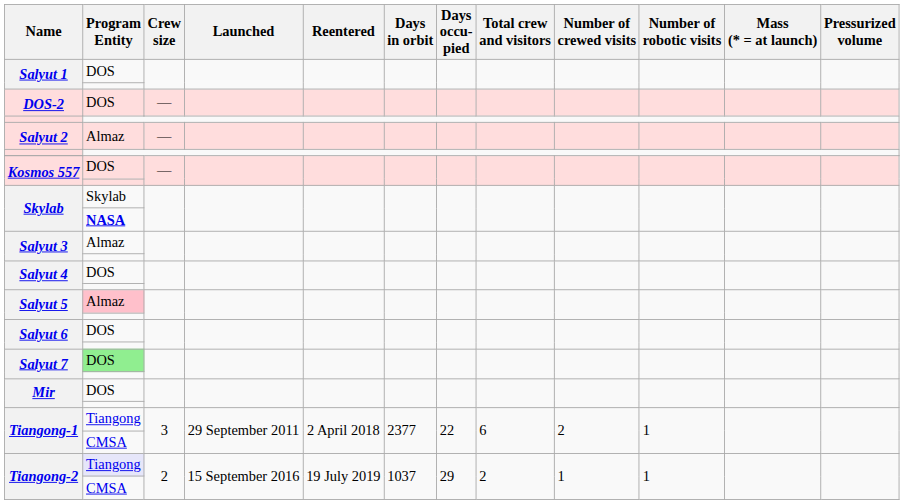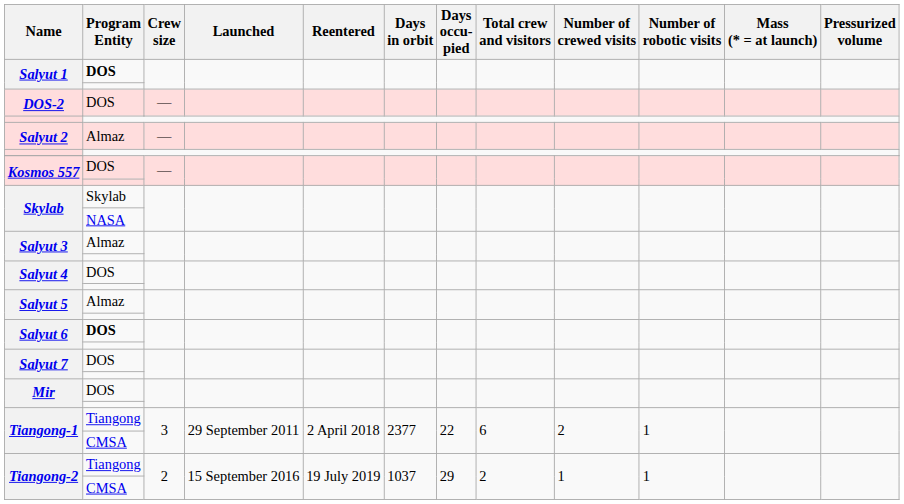(100, 71) normal -> (101, 71) bold
(106, 219) bold -> (106, 219) normal
(105, 301) pink background -> (105, 301) no background
(100, 330) normal -> (101, 330) bold
(100, 360) lightgreen background -> (100, 360) no background
(113, 465) lavender background -> (113, 465) no background
